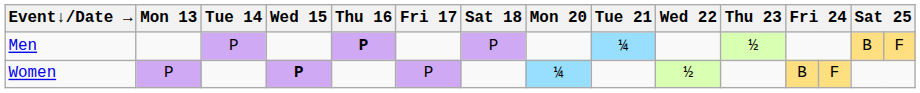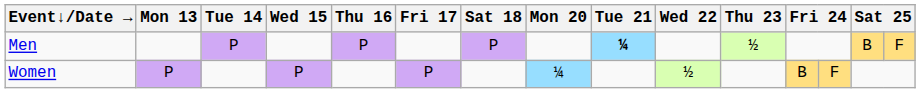(364, 46) bold -> (364, 46) normal
(623, 46) normal -> (623, 46) bold
(299, 73) bold -> (299, 73) normal
